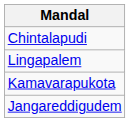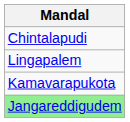(65, 106) no background -> (65, 106) lightgreen background
